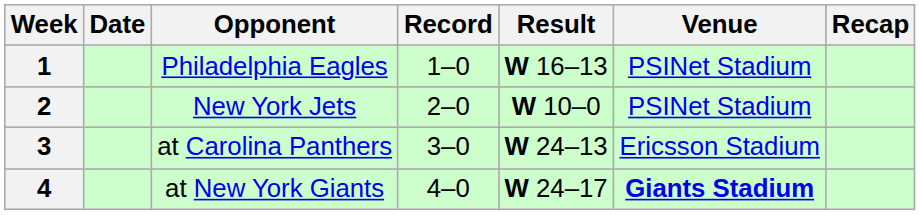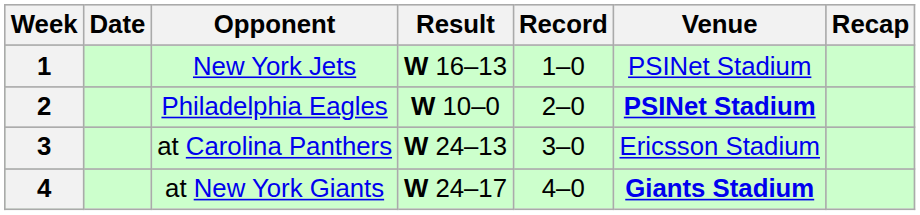columns swapped: (556, 24) <-> (448, 24)
(275, 65) Philadelphia Eagles -> (275, 65) New York Jets
(275, 106) New York Jets -> (275, 106) Philadelphia Eagles
(720, 106) normal -> (720, 106) bold
